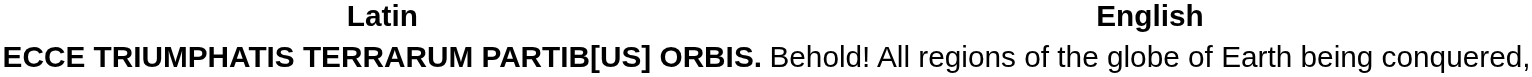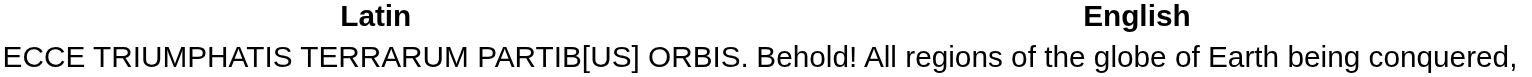(382, 56) bold -> (376, 56) normal
